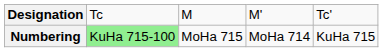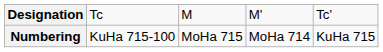(132, 36) lightgreen background -> (132, 36) no background
